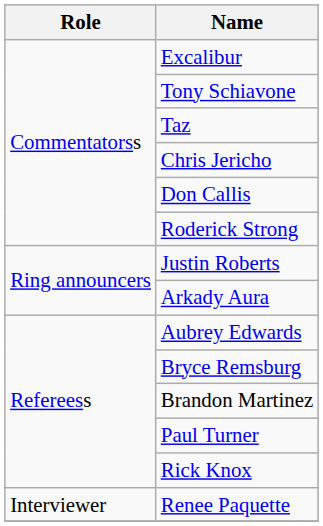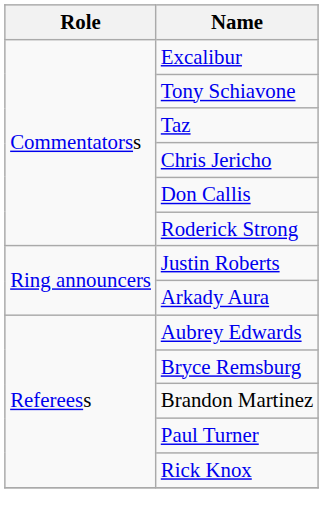- row: (225, 504)
